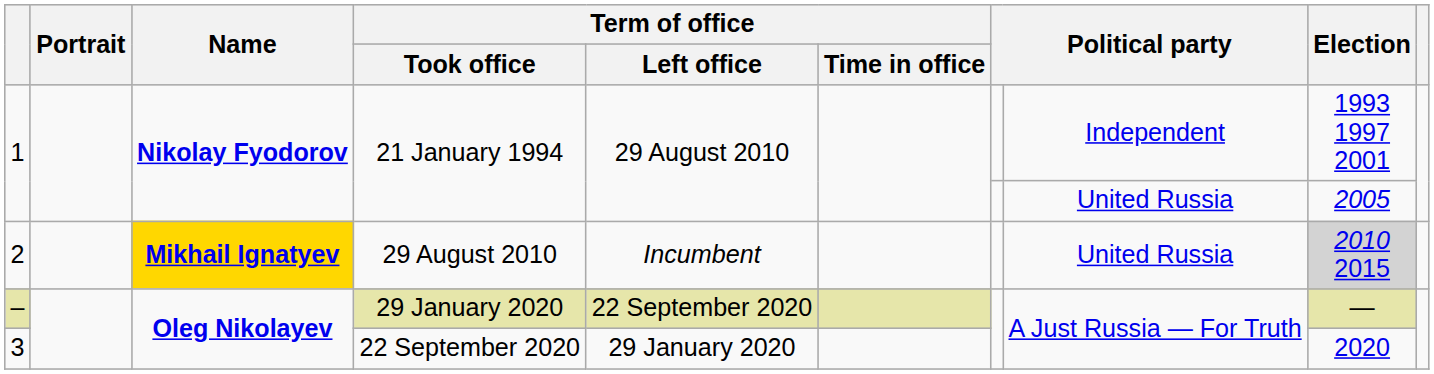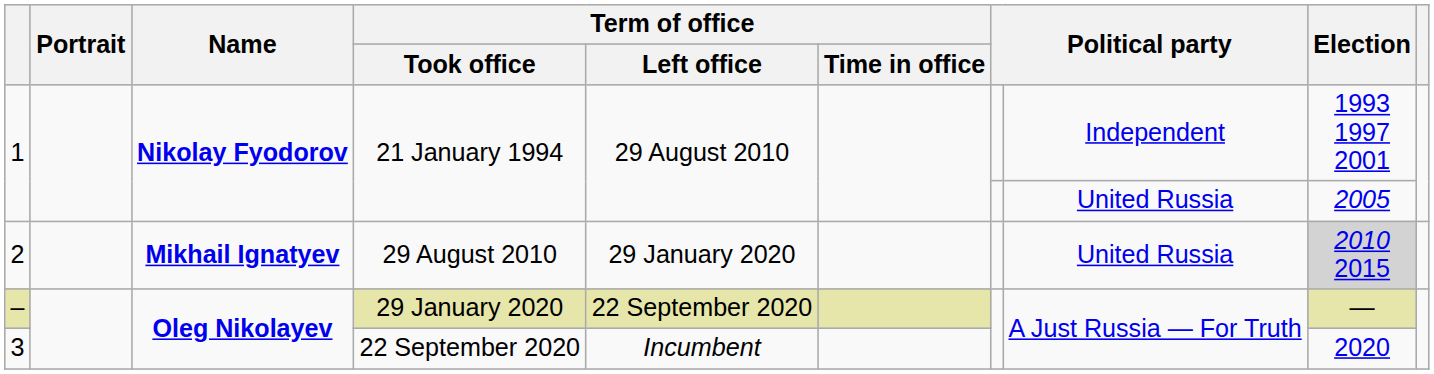(242, 254) gold background -> (242, 254) no background
(702, 254) Incumbent -> (702, 254) 29 January 2020
(702, 348) 29 January 2020 -> (702, 348) Incumbent
